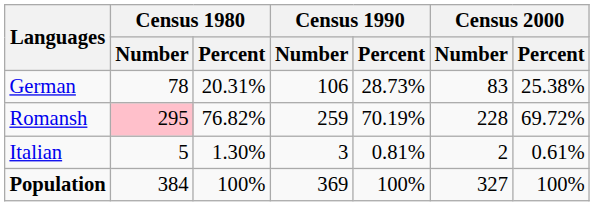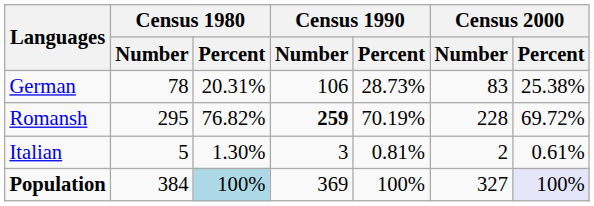(173, 119) pink background -> (173, 119) no background
(333, 119) normal -> (333, 119) bold
(241, 184) no background -> (241, 184) lightblue background
(561, 184) no background -> (561, 184) lavender background
